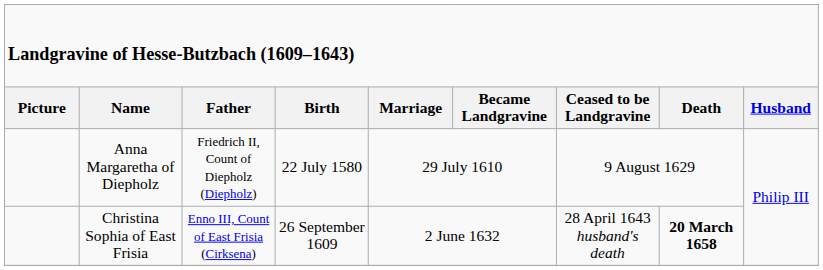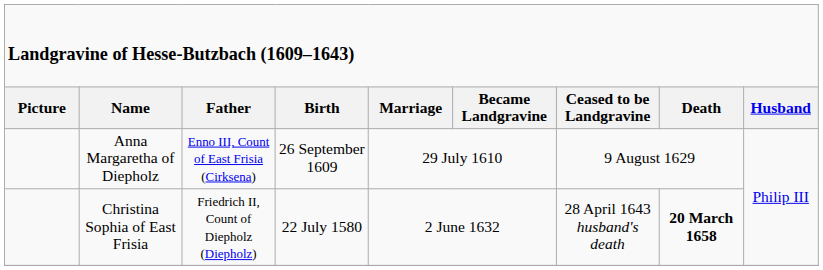(229, 168) Friedrich II, Count of Diepholz (Diepholz) -> (229, 159) Enno III, Count of East Frisia (Cirksena)
(322, 167) 22 July 1580 -> (322, 158) 26 September 1609
(229, 236) Enno III, Count of East Frisia (Cirksena) -> (229, 227) Friedrich II, Count of Diepholz (Diepholz)
(322, 235) 26 September 1609 -> (322, 226) 22 July 1580
